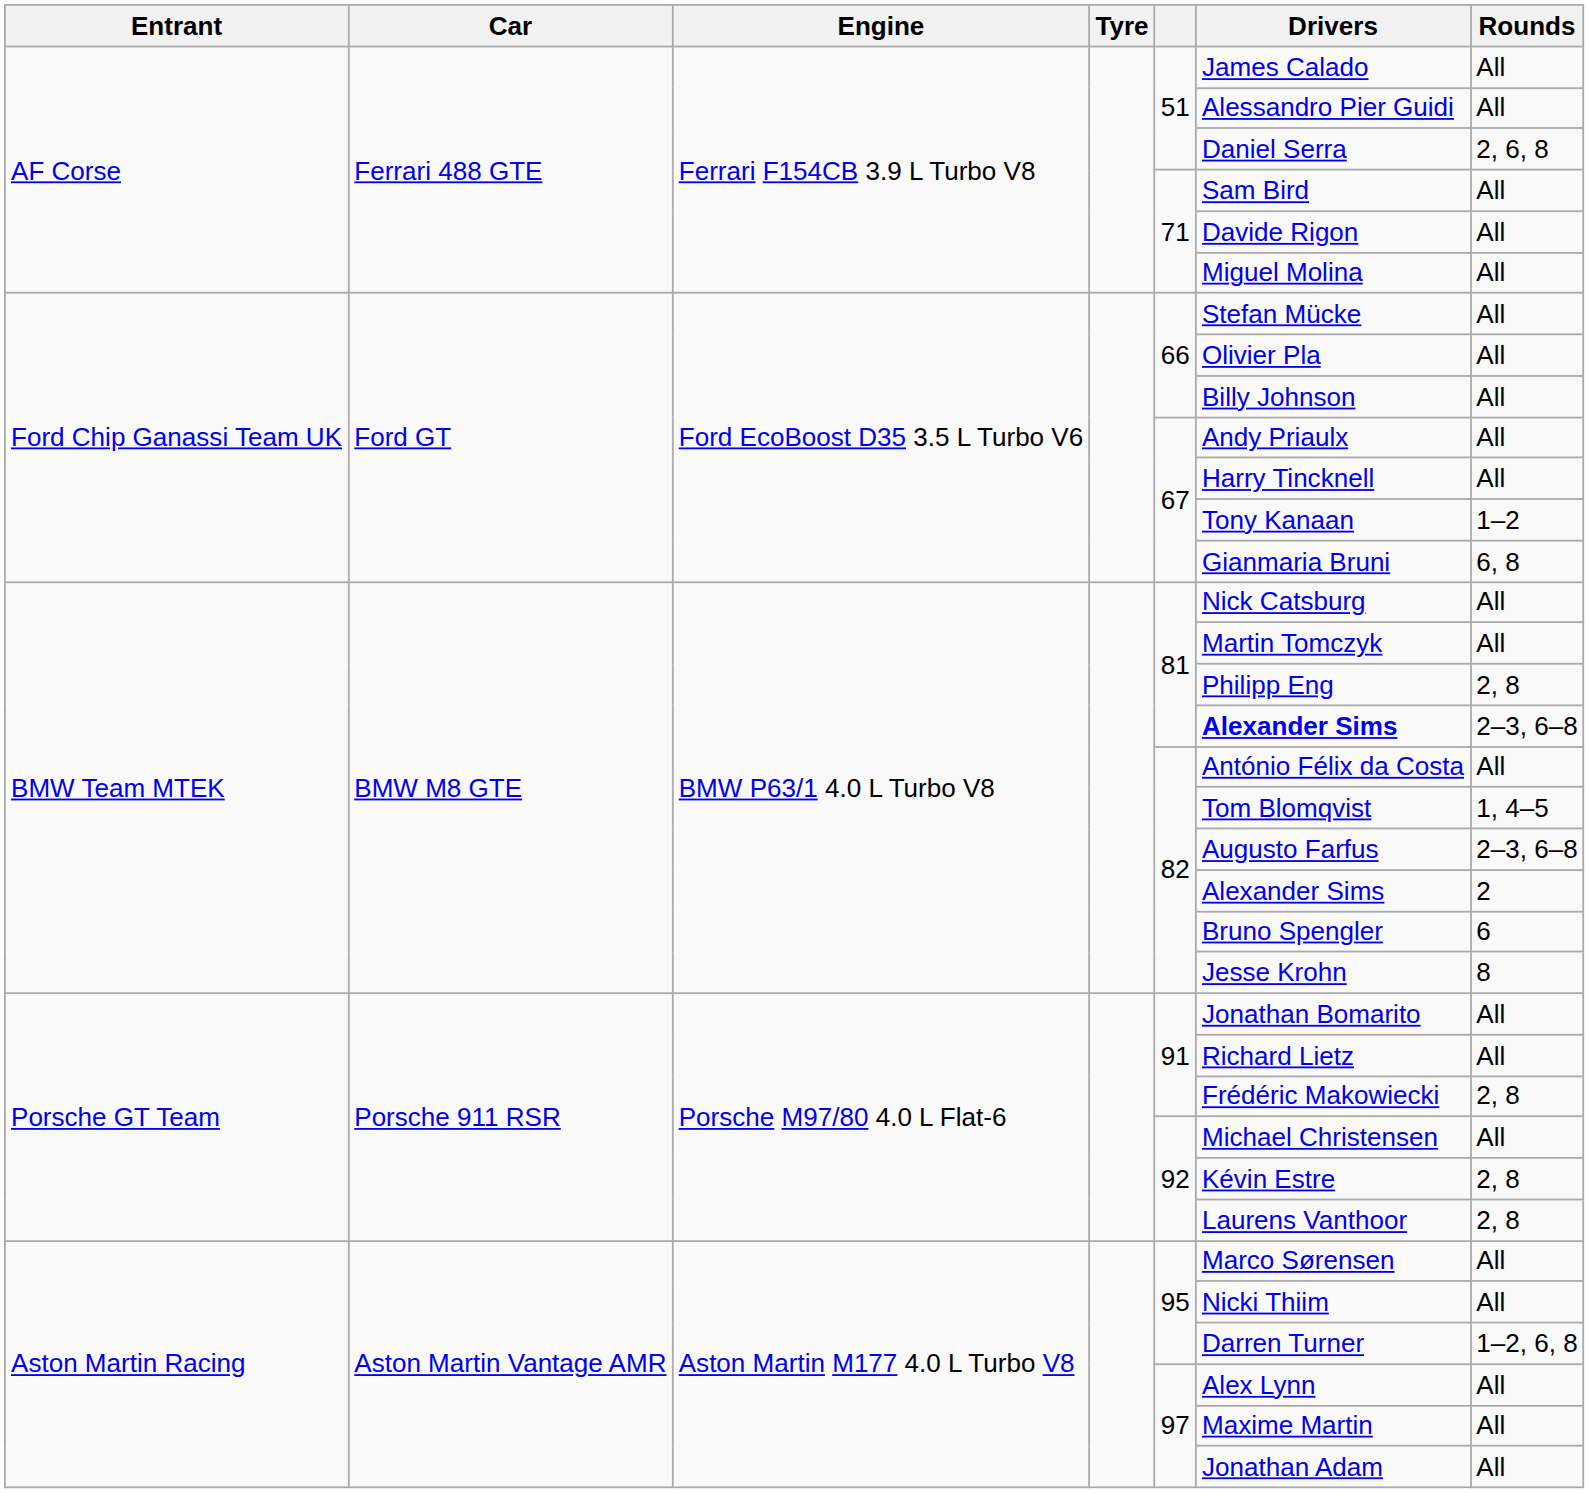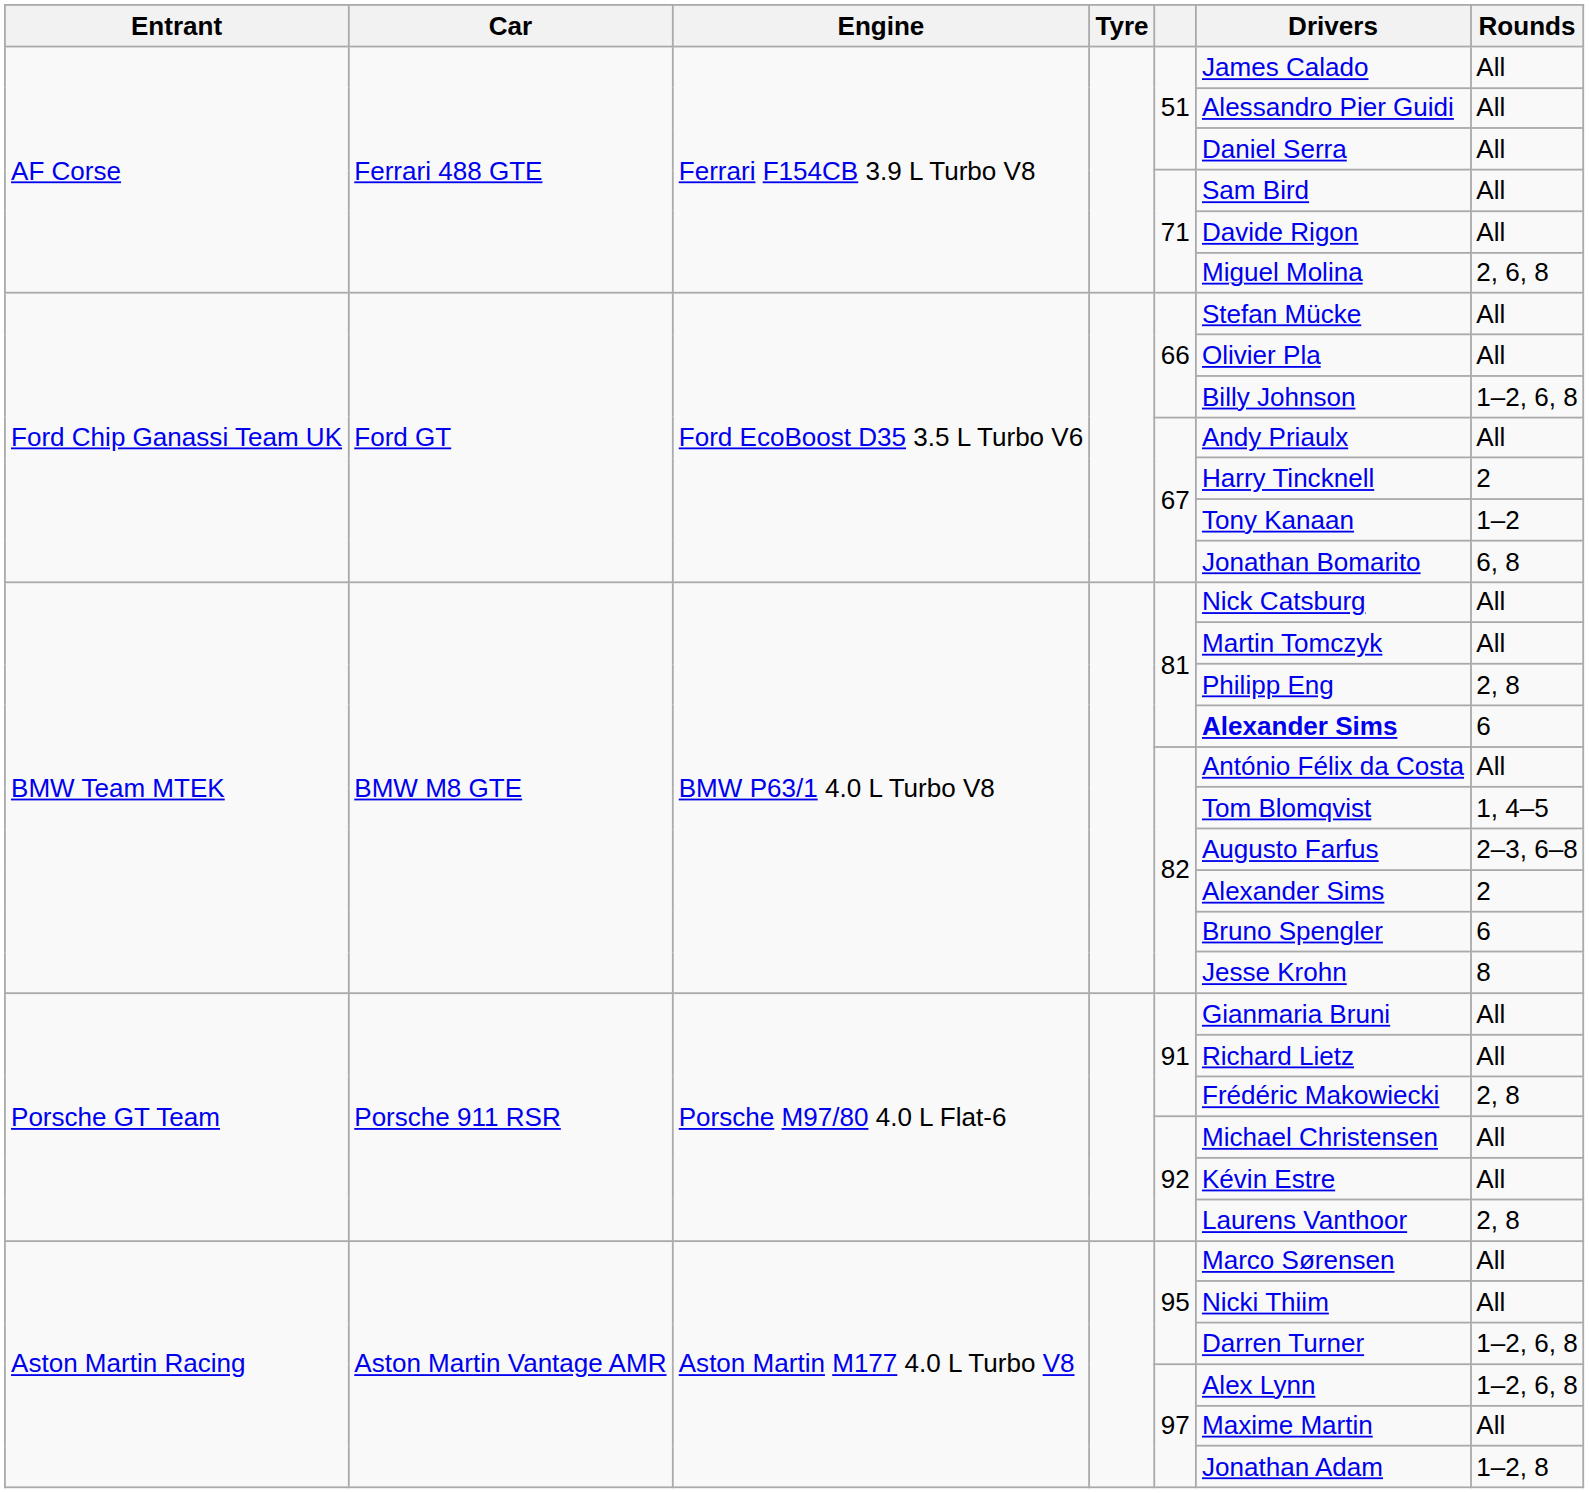(1512, 149) 2, 6, 8 -> (1491, 149) All
(1491, 273) All -> (1512, 273) 2, 6, 8
(1491, 396) All -> (1527, 396) 1–2, 6, 8
(1491, 479) All -> (1484, 479) 2
(1296, 561) Gianmaria Bruni -> (1311, 561) Jonathan Bomarito
(1527, 726) 2–3, 6–8 -> (1484, 726) 6
(1311, 1014) Jonathan Bomarito -> (1296, 1014) Gianmaria Bruni
(1498, 1179) 2, 8 -> (1491, 1179) All
(1491, 1385) All -> (1527, 1385) 1–2, 6, 8
(1491, 1467) All -> (1512, 1467) 1–2, 8
